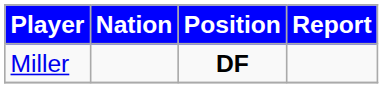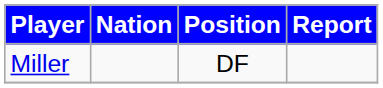(232, 63) bold -> (232, 63) normal
